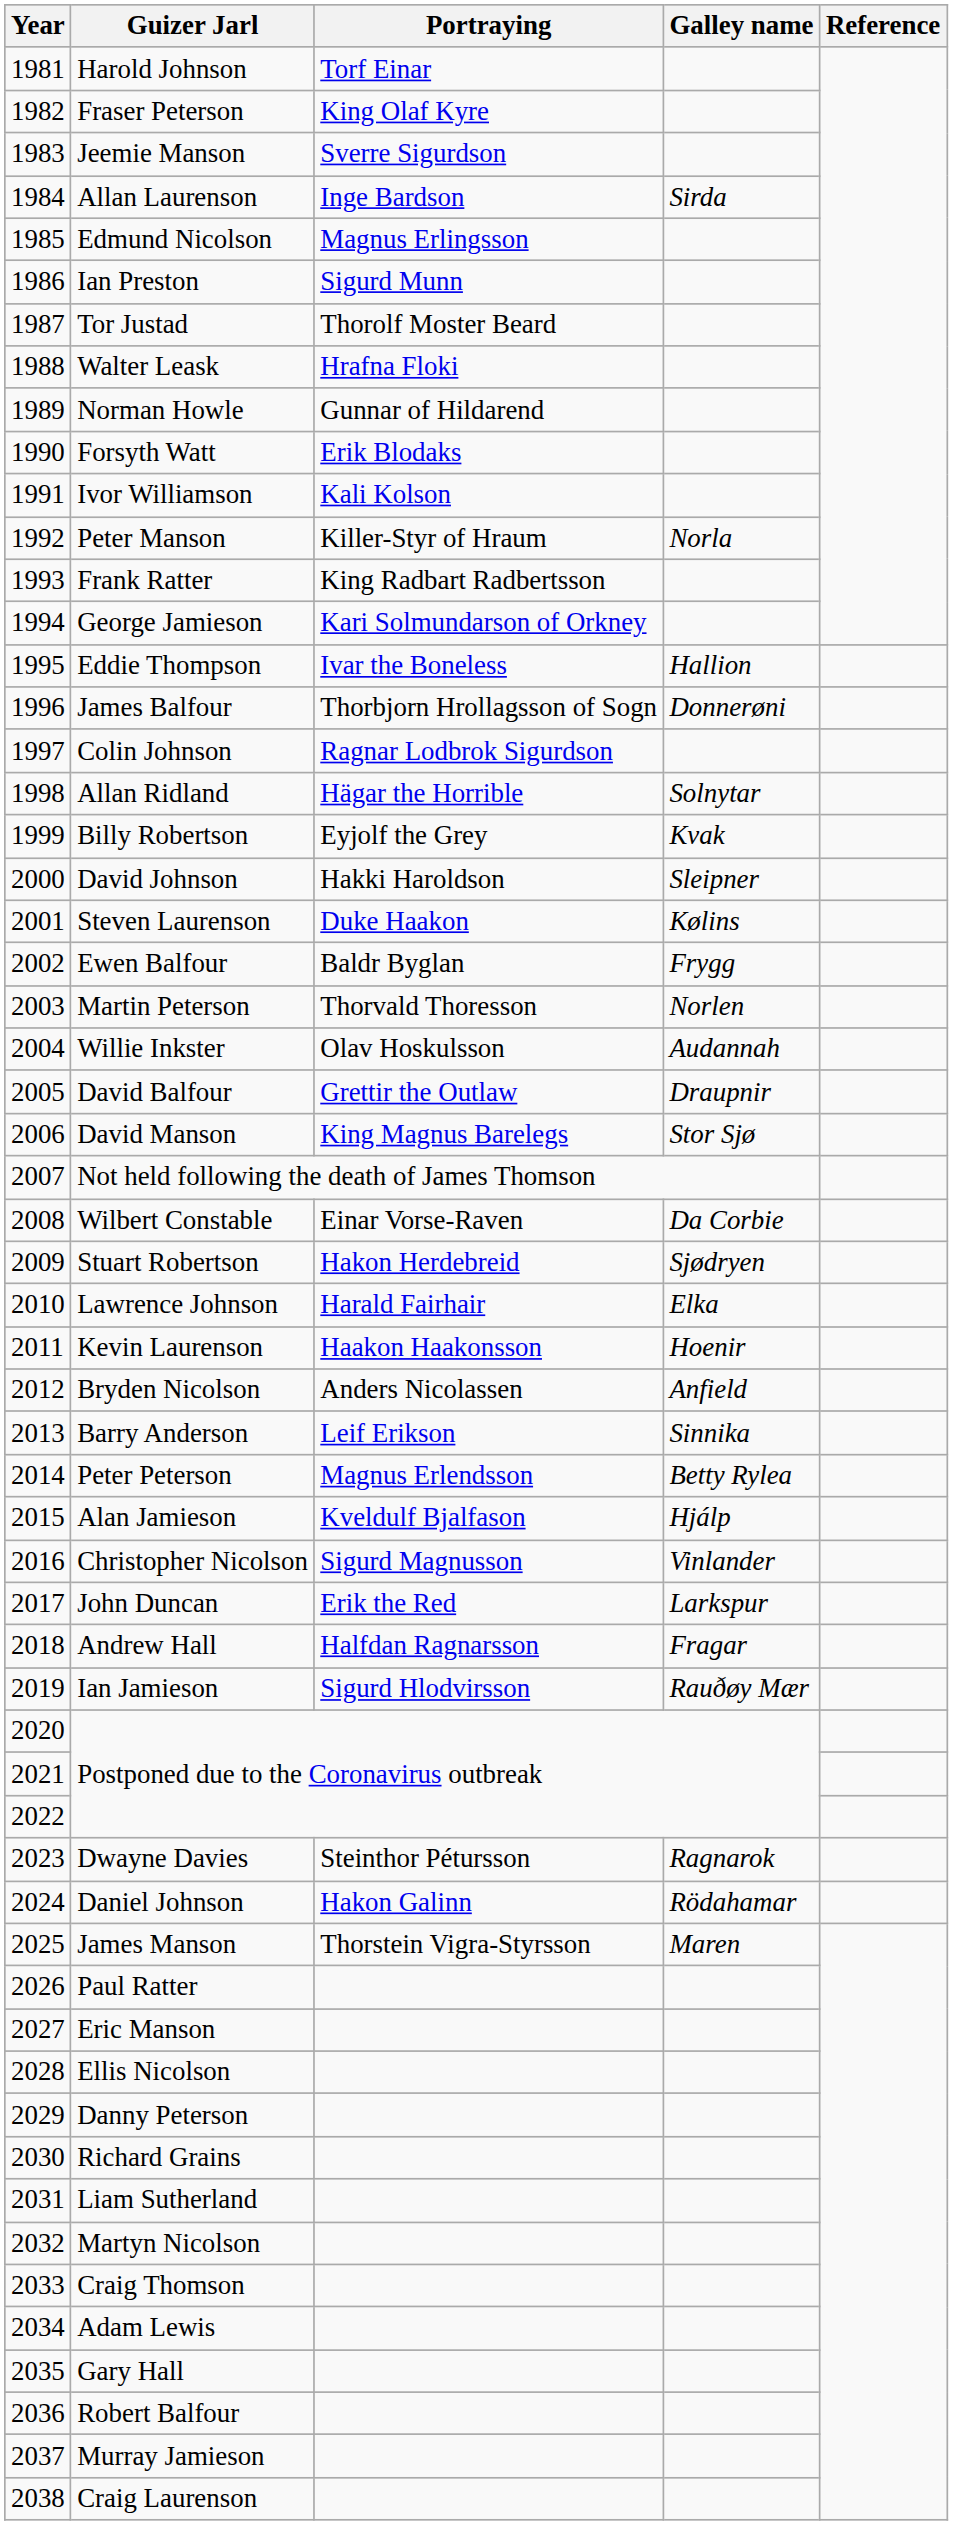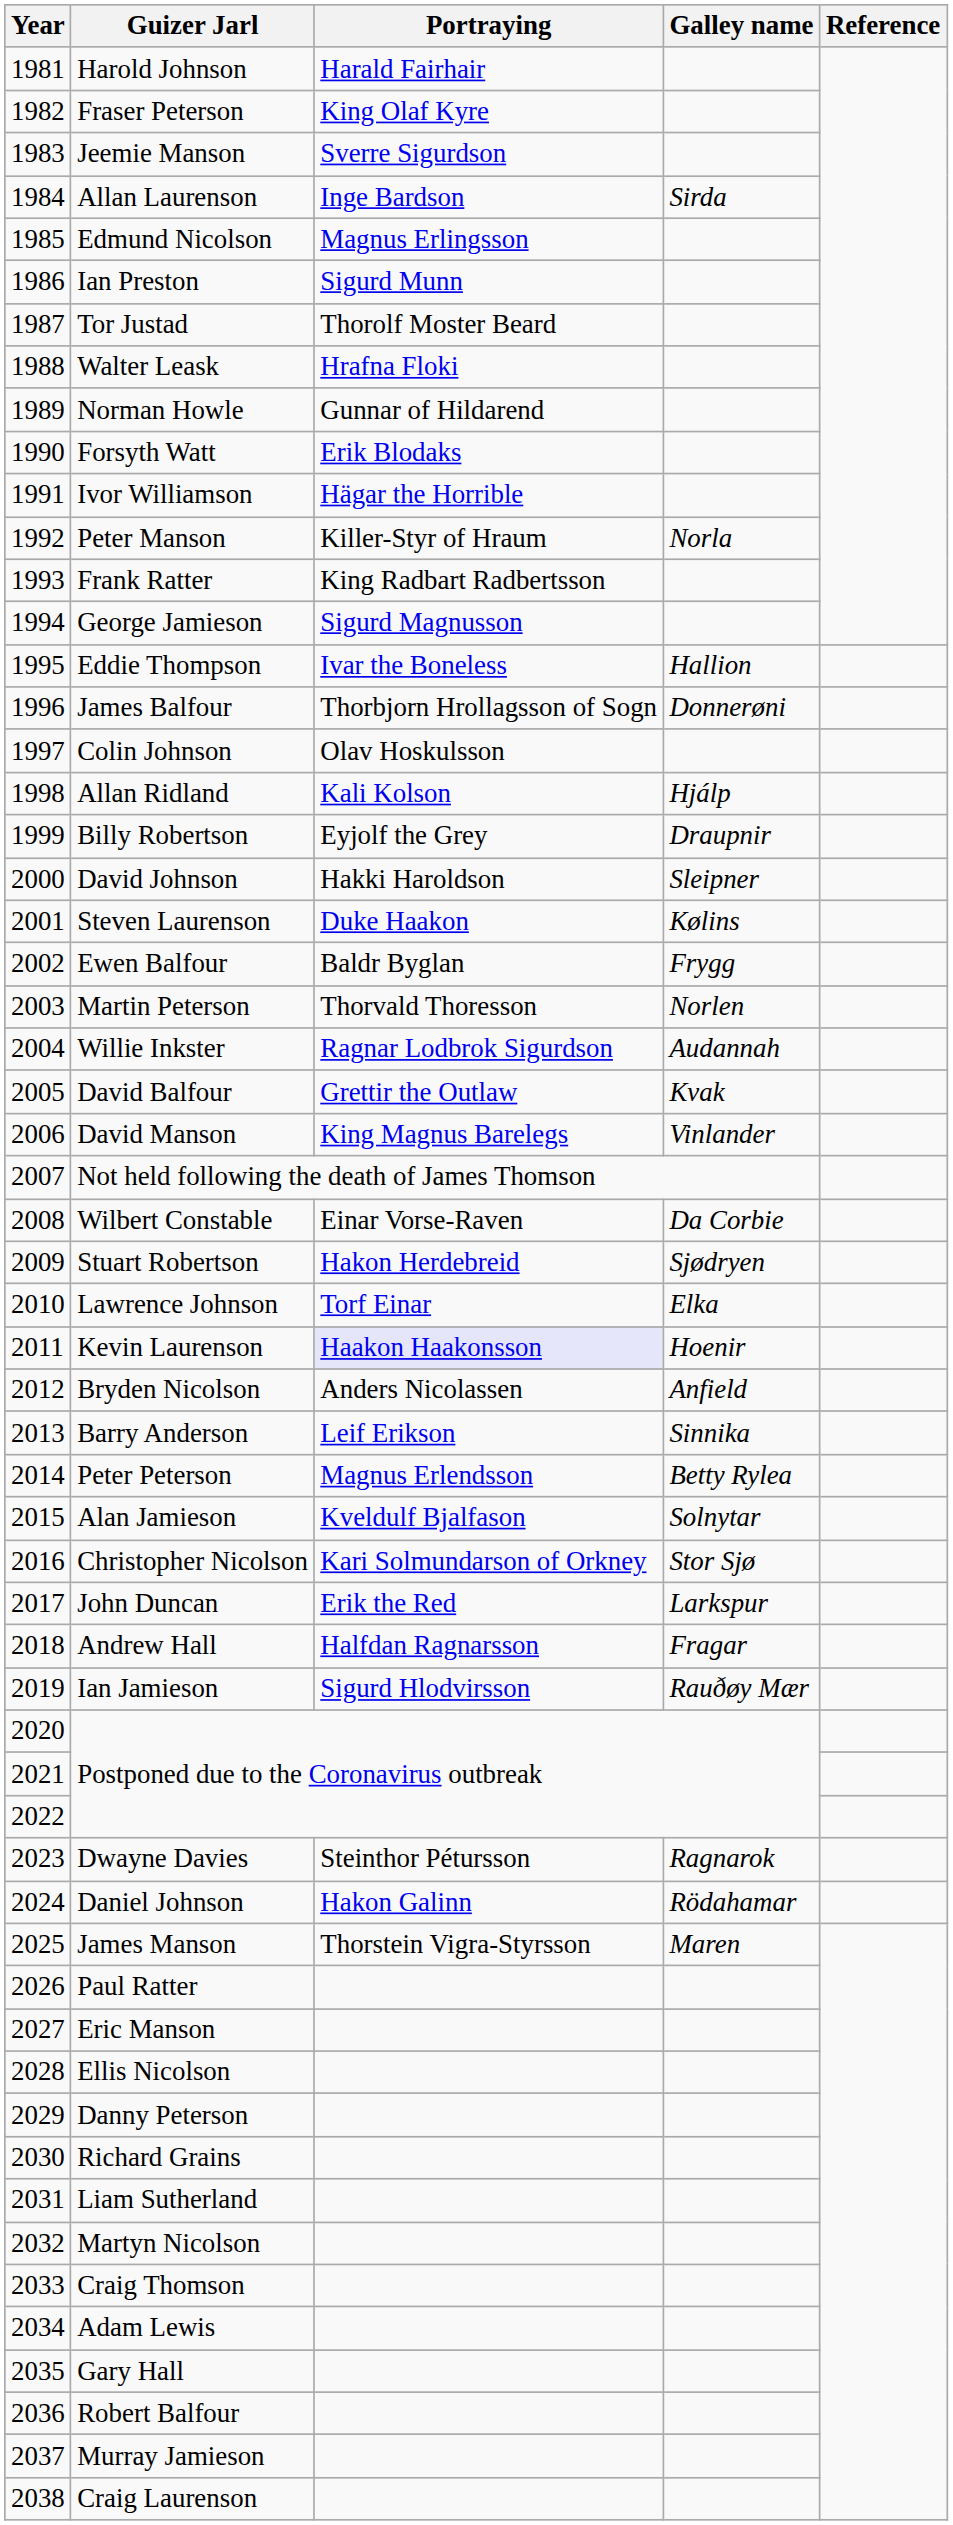(376, 68) Torf Einar -> (403, 68) Harald Fairhair
(386, 494) Kali Kolson -> (422, 494) Hägar the Horrible
(483, 622) Kari Solmundarson of Orkney -> (421, 622) Sigurd Magnusson
(467, 750) Ragnar Lodbrok Sigurdson -> (413, 750) Olav Hoskulsson
(422, 793) Hägar the Horrible -> (386, 793) Kali Kolson
(715, 793) Solnytar -> (700, 793) Hjálp
(697, 835) Kvak -> (720, 835) Draupnir
(413, 1048) Olav Hoskulsson -> (467, 1048) Ragnar Lodbrok Sigurdson
(720, 1091) Draupnir -> (697, 1091) Kvak
(712, 1134) Stor Sjø -> (722, 1134) Vinlander
(403, 1304) Harald Fairhair -> (376, 1304) Torf Einar
(431, 1347) no background -> (431, 1347) lavender background
(700, 1517) Hjálp -> (715, 1517) Solnytar
(421, 1560) Sigurd Magnusson -> (483, 1560) Kari Solmundarson of Orkney
(722, 1560) Vinlander -> (712, 1560) Stor Sjø
